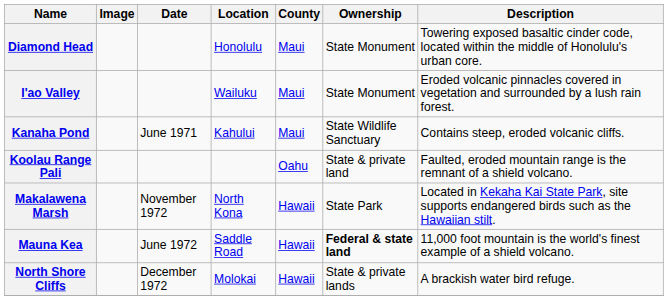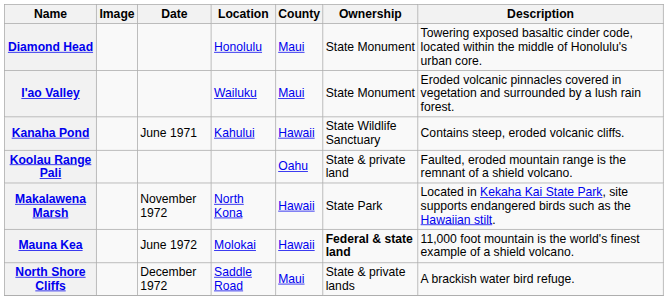(291, 133) Maui -> (296, 133) Hawaii
(233, 246) Saddle Road -> (235, 246) Molokai
(235, 279) Molokai -> (233, 279) Saddle Road
(296, 279) Hawaii -> (291, 279) Maui
